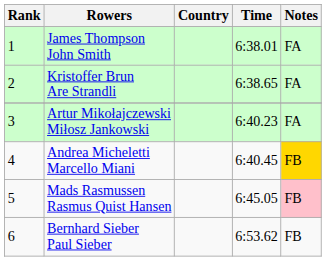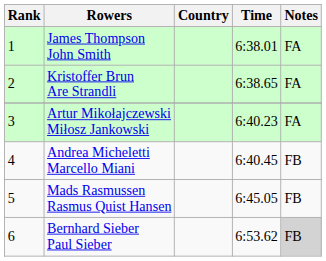(293, 160) gold background -> (293, 160) no background
(293, 198) pink background -> (293, 198) no background
(293, 236) no background -> (293, 236) lightgrey background
